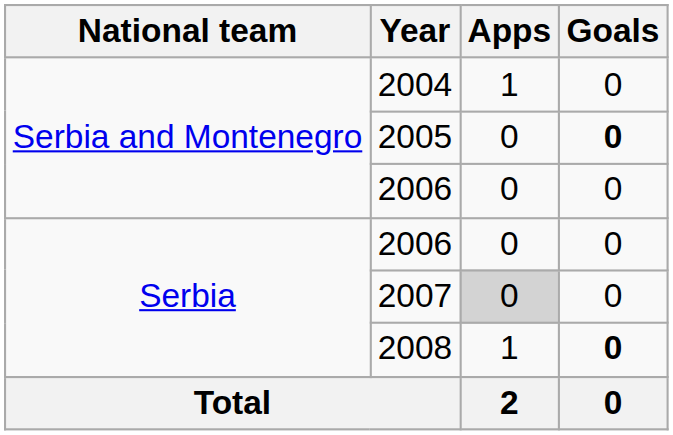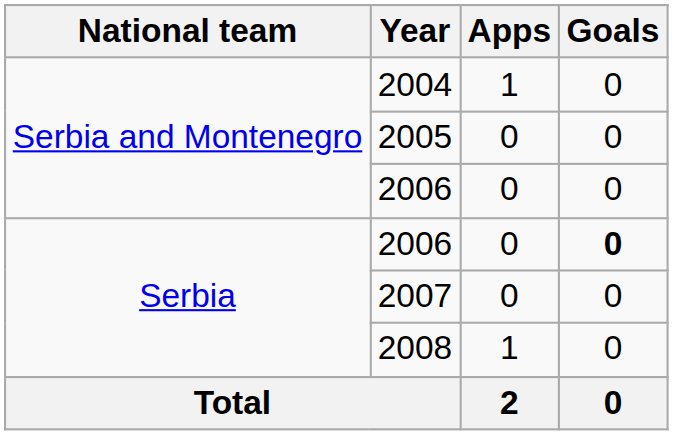(613, 137) bold -> (613, 137) normal
(613, 243) normal -> (613, 243) bold
(509, 296) lightgrey background -> (509, 296) no background
(613, 349) bold -> (613, 349) normal
